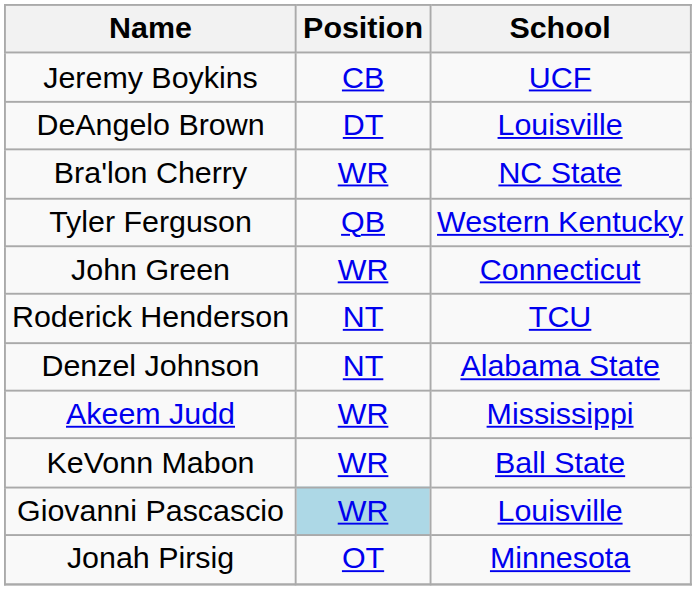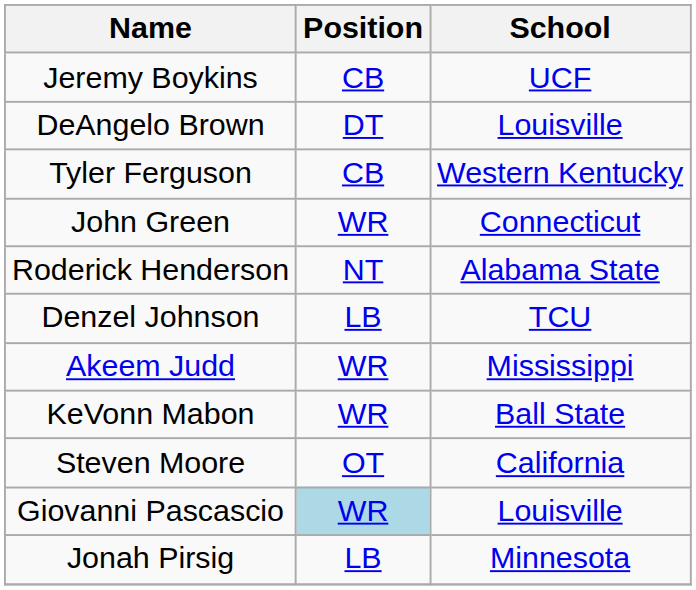- row: (151, 173)
(363, 221) QB -> (363, 173) CB
(560, 317) TCU -> (560, 269) Alabama State
(363, 366) NT -> (363, 317) LB
(560, 366) Alabama State -> (560, 317) TCU
+ row: (151, 462)
(363, 558) OT -> (363, 558) LB
